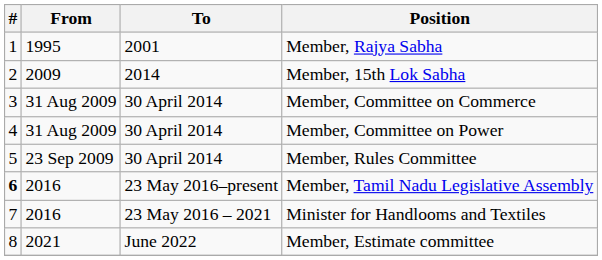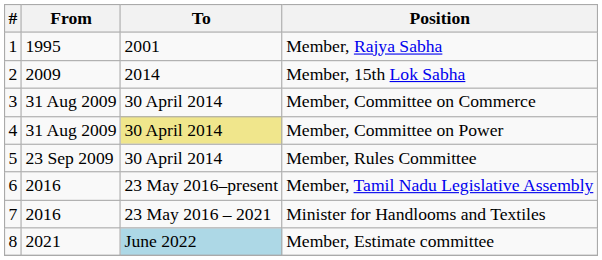(173, 130) no background -> (173, 130) khaki background
(13, 185) bold -> (13, 185) normal
(161, 241) no background -> (161, 241) lightblue background
